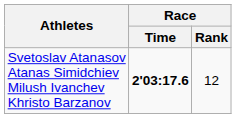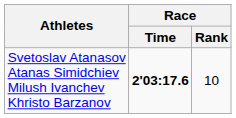(212, 81) 12 -> (212, 81) 10
